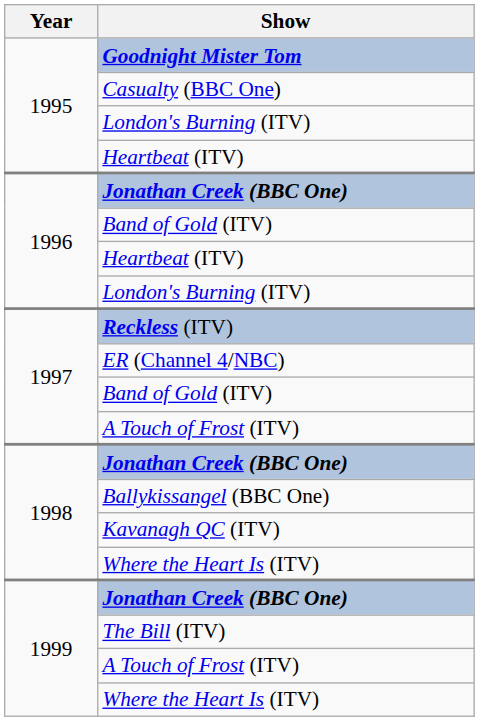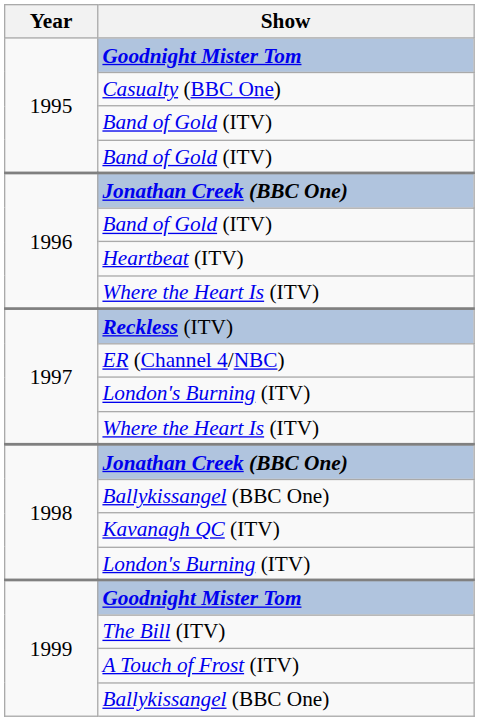(206, 122) London's Burning (ITV) -> (187, 122) Band of Gold (ITV)
(173, 156) Heartbeat (ITV) -> (187, 156) Band of Gold (ITV)
(206, 292) London's Burning (ITV) -> (211, 292) Where the Heart Is (ITV)
(187, 393) Band of Gold (ITV) -> (206, 393) London's Burning (ITV)
(201, 427) A Touch of Frost (ITV) -> (211, 427) Where the Heart Is (ITV)
(211, 563) Where the Heart Is (ITV) -> (206, 563) London's Burning (ITV)
(225, 597) Jonathan Creek (BBC One) -> (202, 597) Goodnight Mister Tom
(211, 699) Where the Heart Is (ITV) -> (216, 699) Ballykissangel (BBC One)
